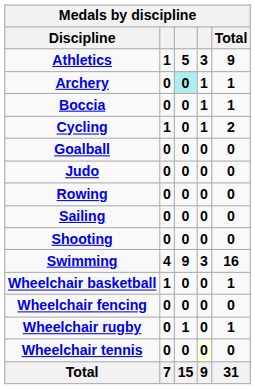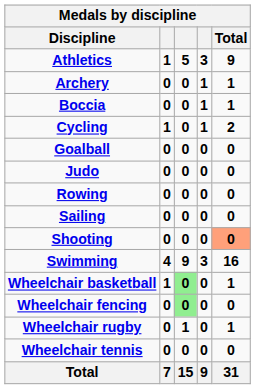(186, 83) paleturquoise background -> (186, 83) no background
(231, 239) no background -> (231, 239) lightsalmon background
(186, 283) no background -> (186, 283) lightgreen background
(186, 306) no background -> (186, 306) lightgreen background
(204, 350) lightyellow background -> (204, 350) no background
